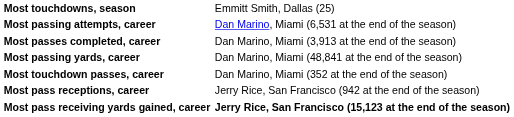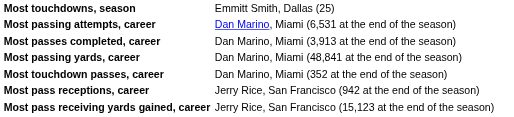(362, 107) bold -> (355, 107) normal
